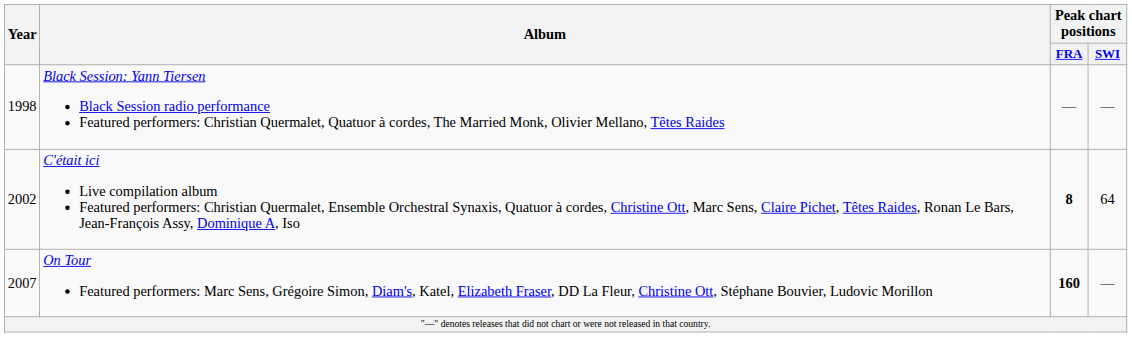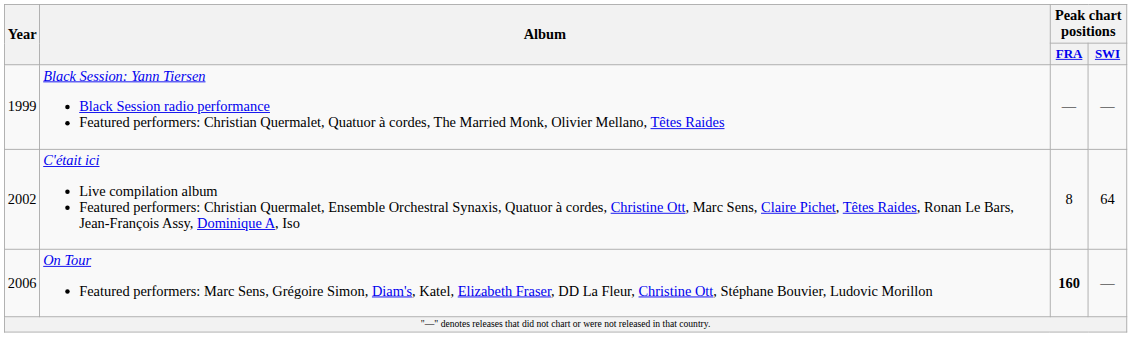(22, 106) 1998 -> (22, 106) 1999
(1069, 199) bold -> (1069, 199) normal
(22, 283) 2007 -> (22, 283) 2006
